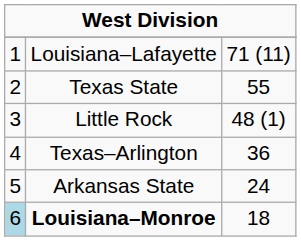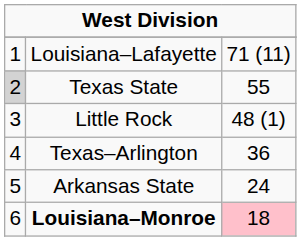(15, 86) no background -> (15, 86) lightgrey background
(15, 218) lightblue background -> (15, 218) no background
(259, 218) no background -> (259, 218) pink background
